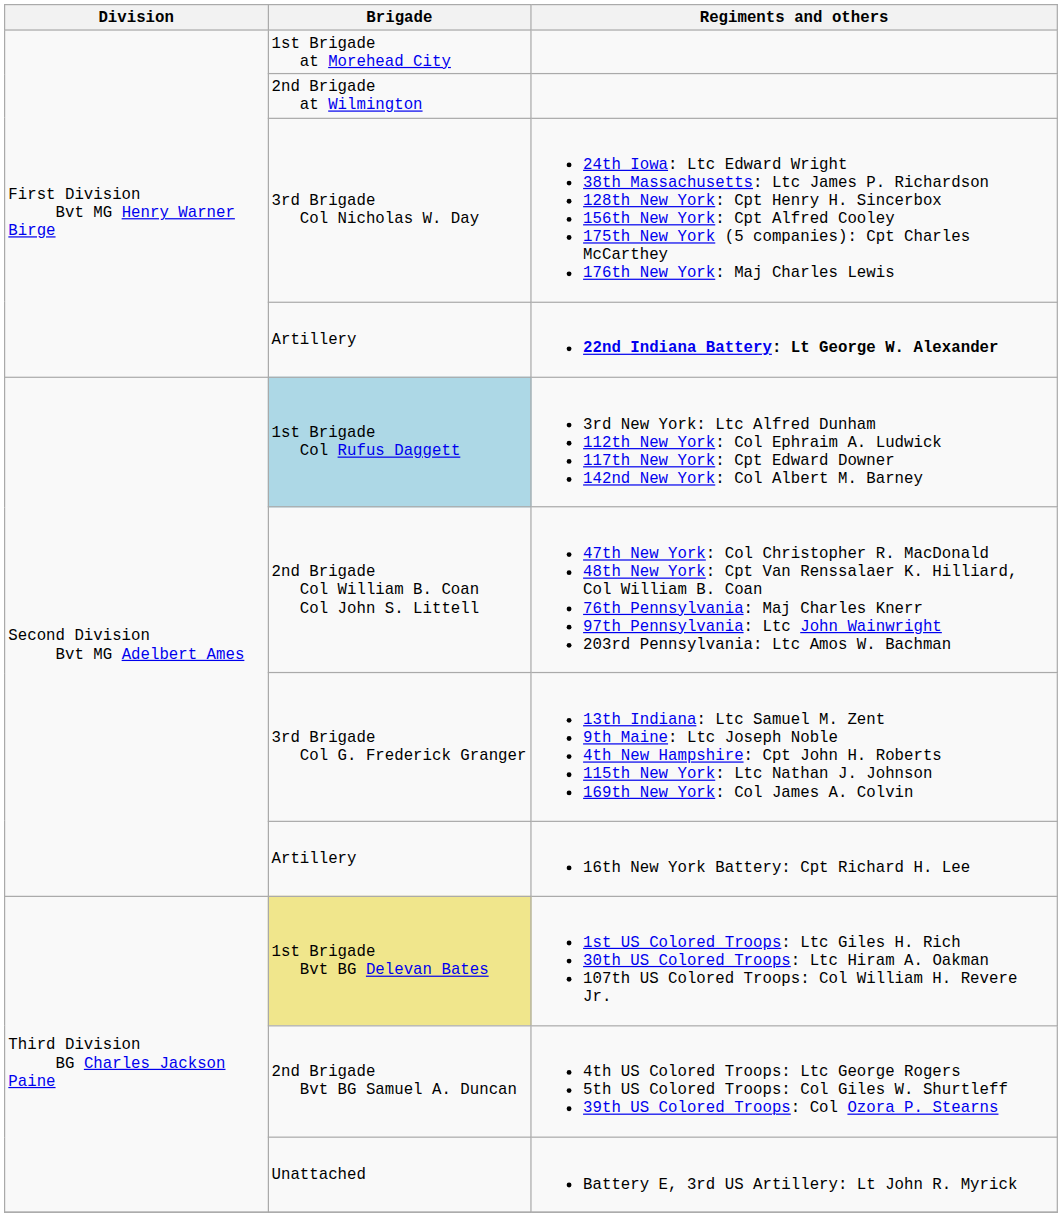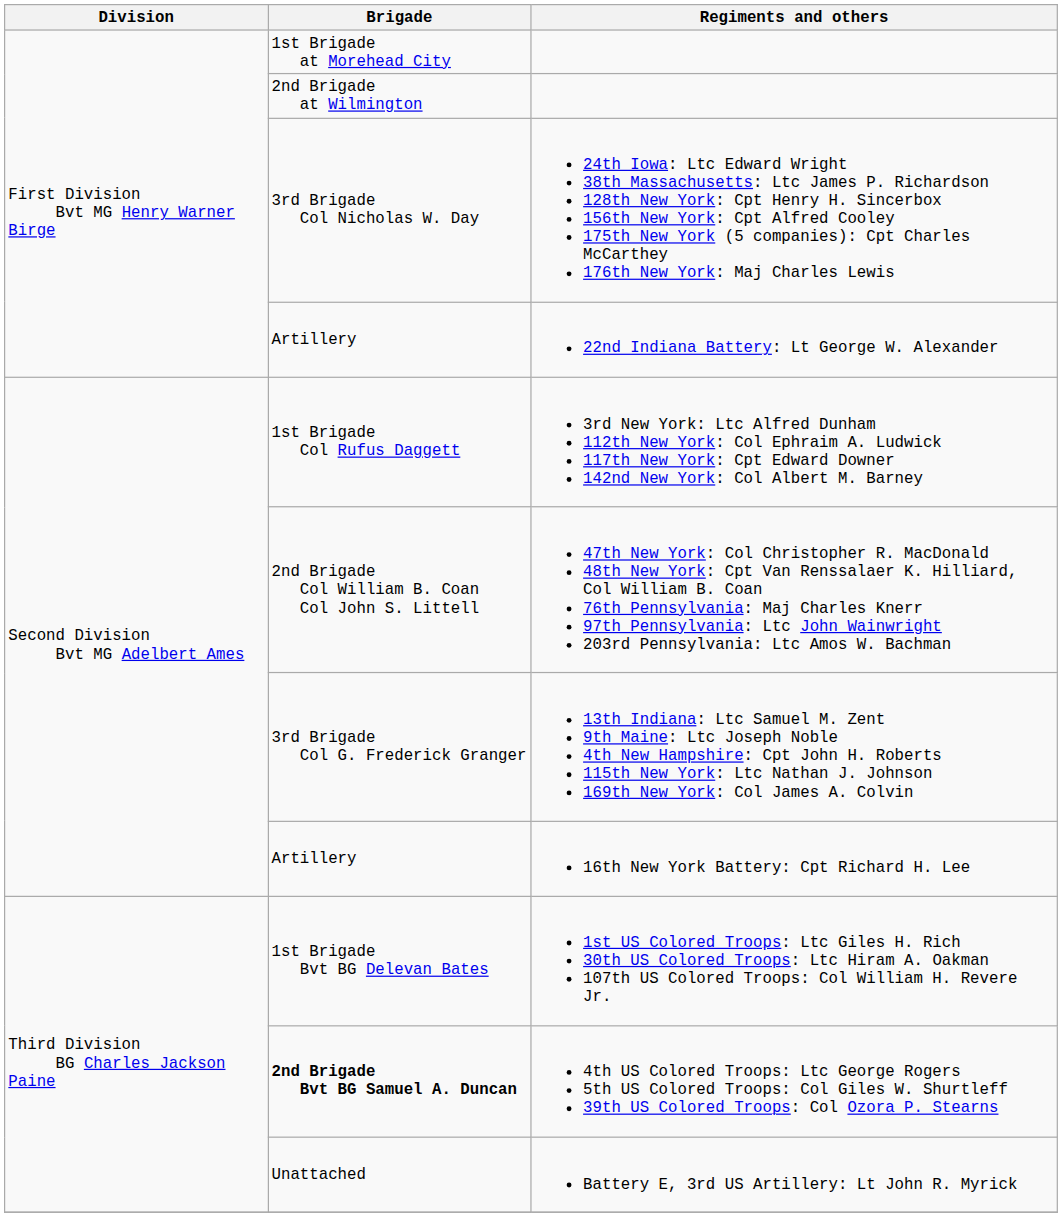(794, 349) bold -> (794, 349) normal
(366, 442) lightblue background -> (366, 442) no background
(380, 961) khaki background -> (380, 961) no background
(394, 1081) normal -> (394, 1081) bold
